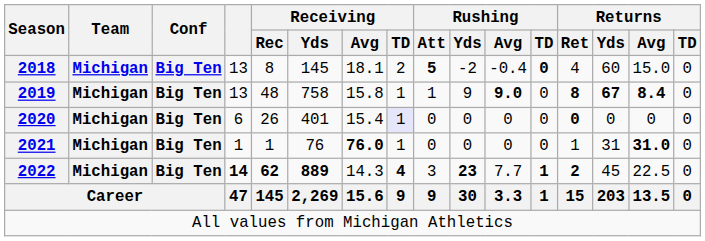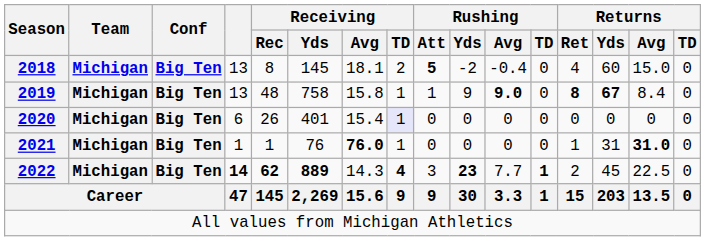(544, 69) bold -> (544, 69) normal
(651, 94) bold -> (651, 94) normal
(575, 120) bold -> (575, 120) normal
(575, 171) bold -> (575, 171) normal
